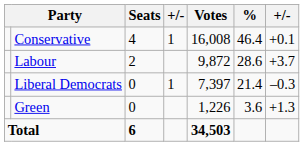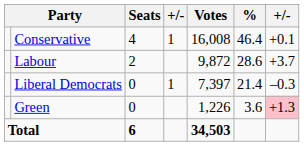(282, 107) no background -> (282, 107) pink background
